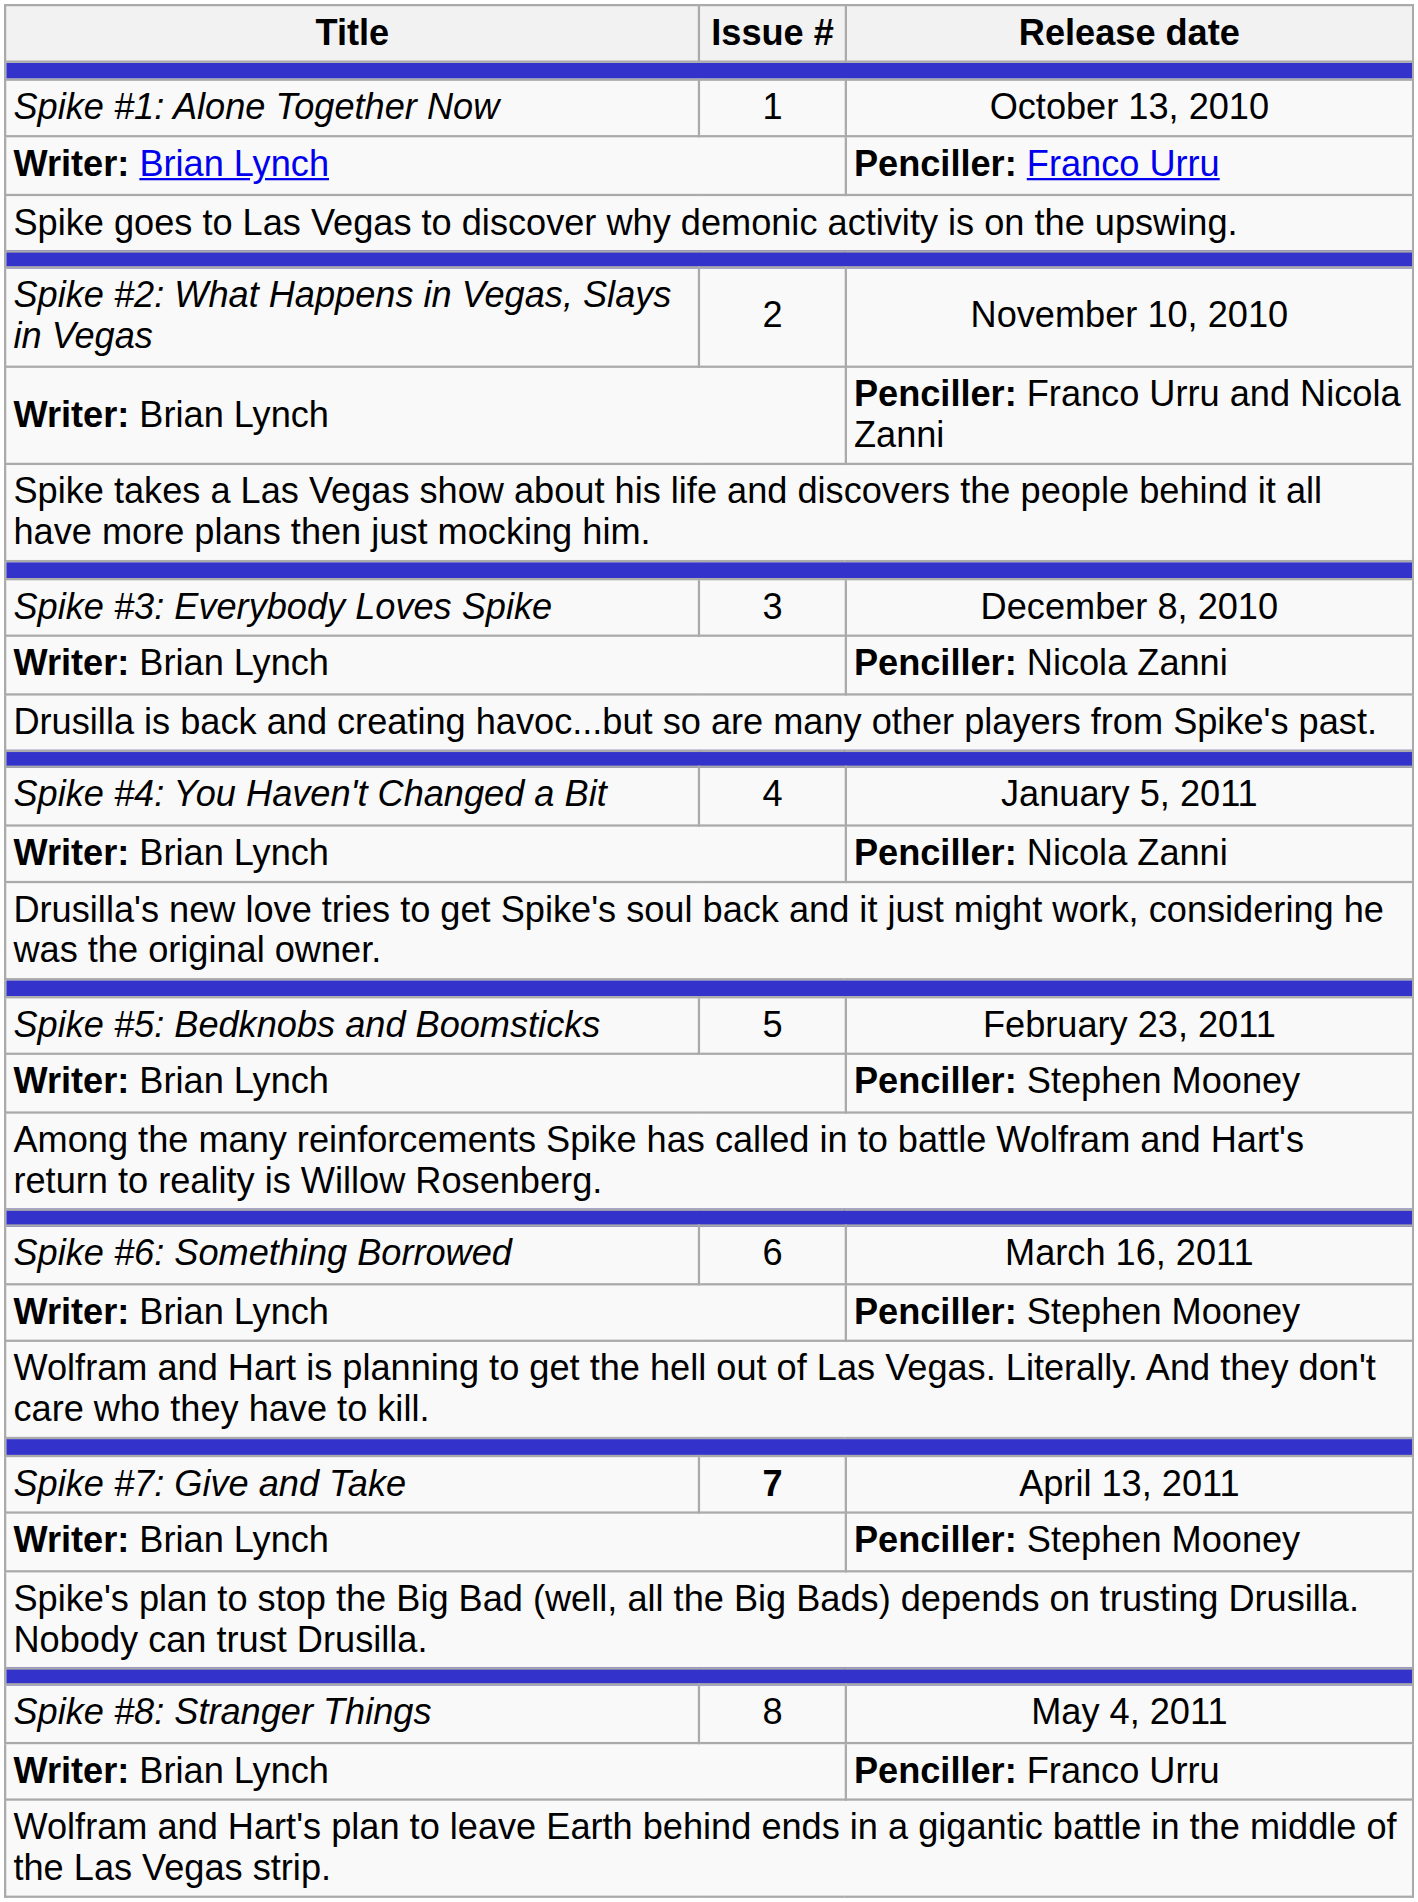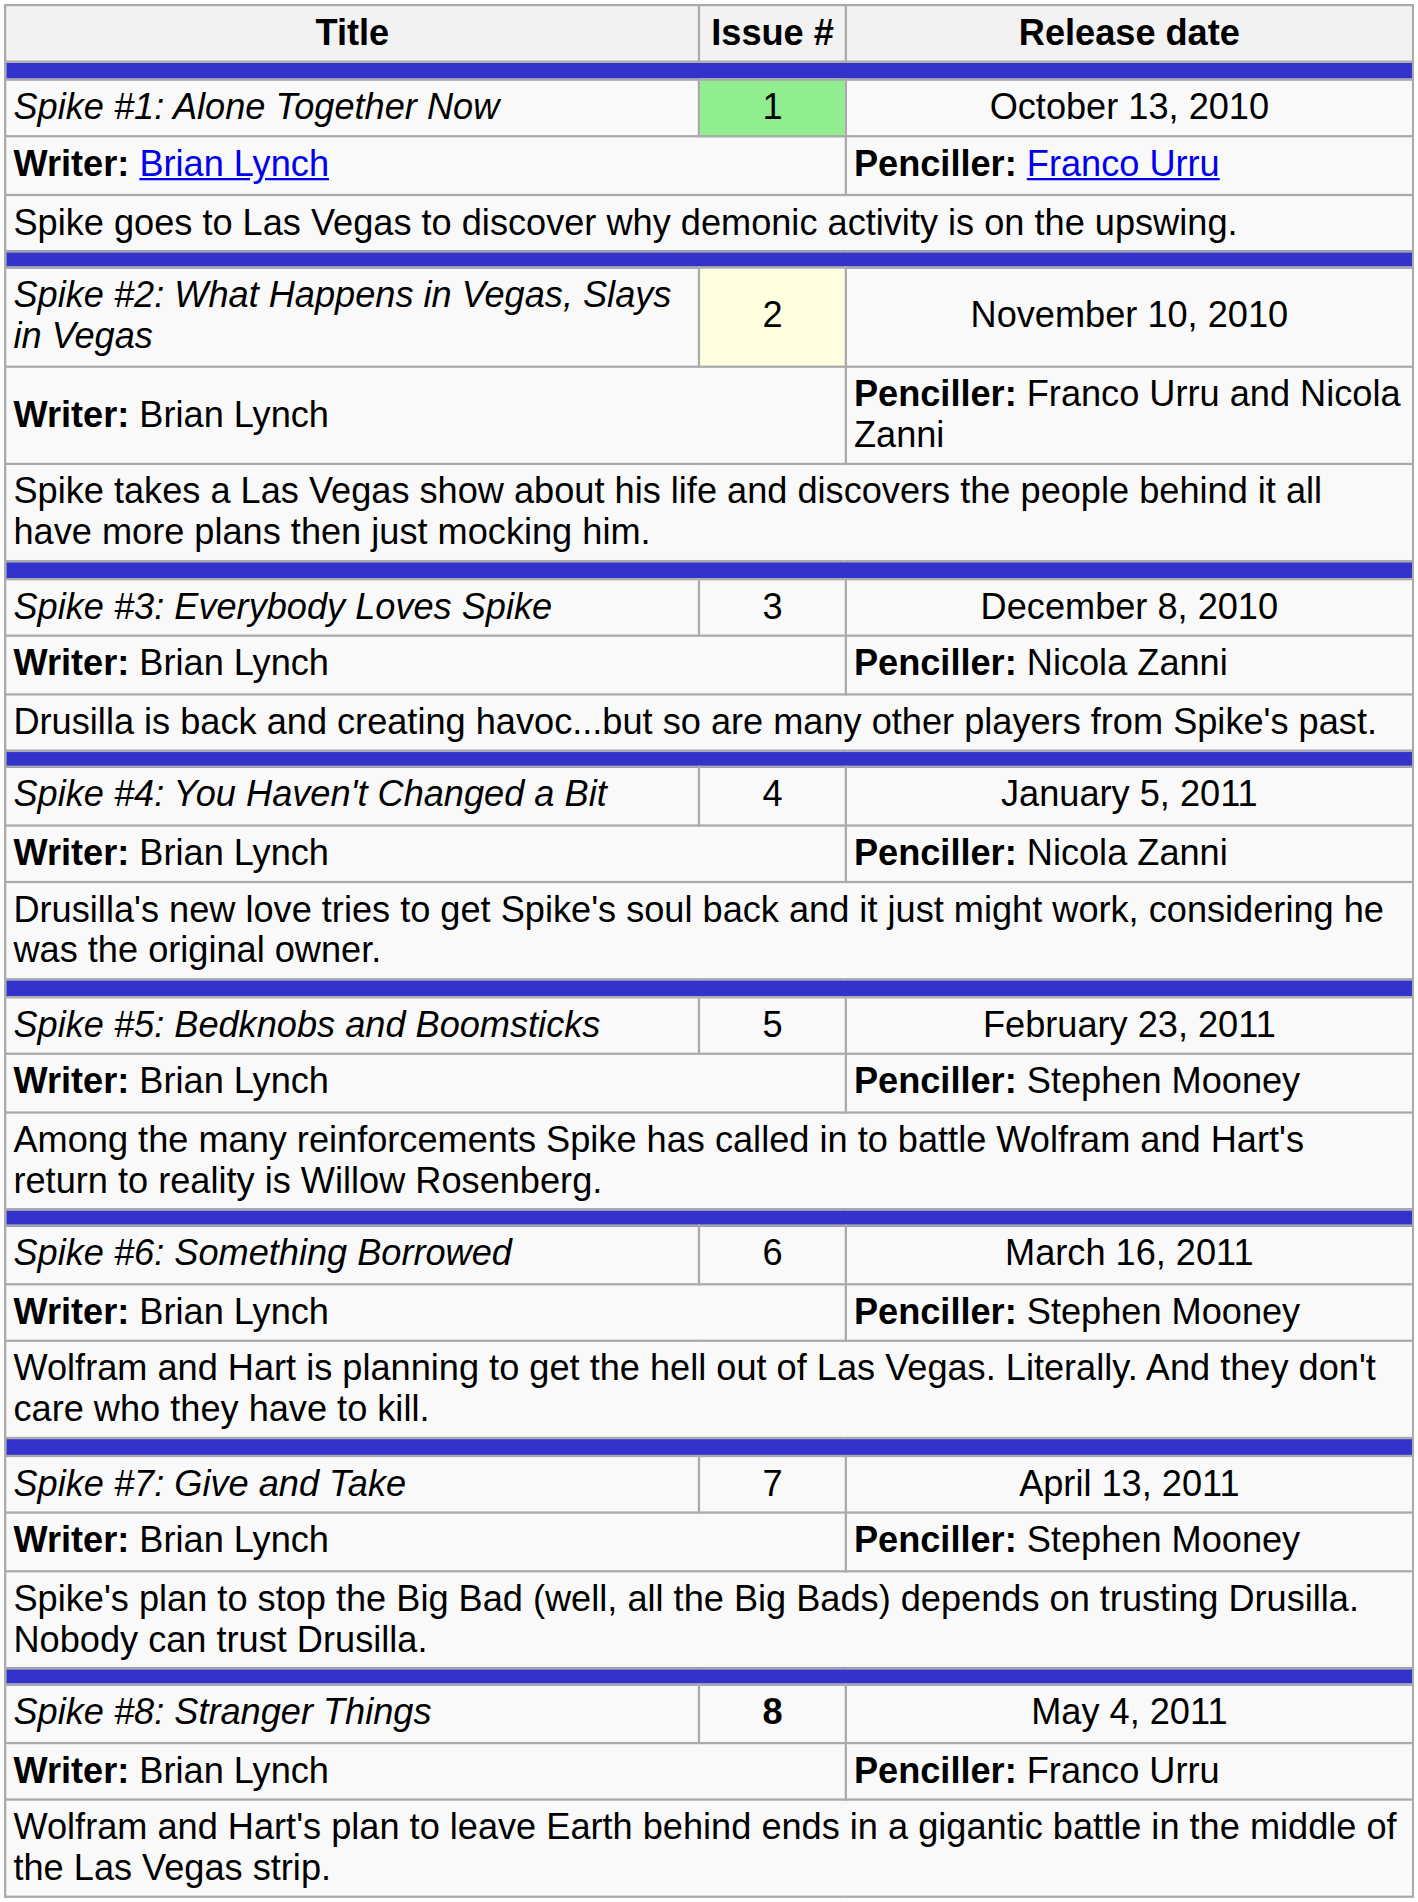(773, 107) no background -> (773, 107) lightgreen background
(773, 316) no background -> (773, 316) lightyellow background
(773, 1483) bold -> (773, 1483) normal
(773, 1712) normal -> (773, 1712) bold
